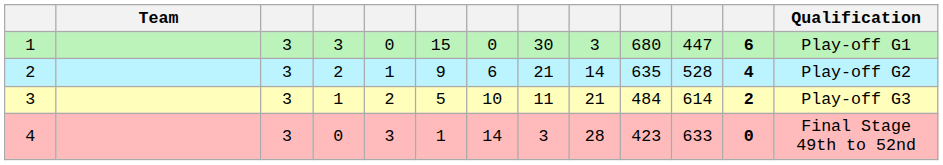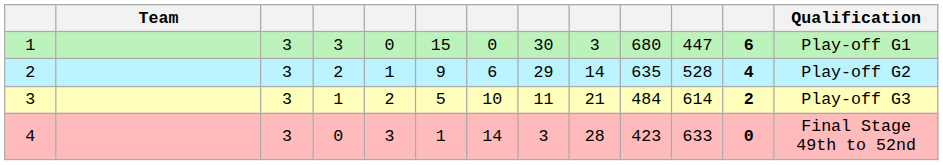(543, 72) 21 -> (543, 72) 29
